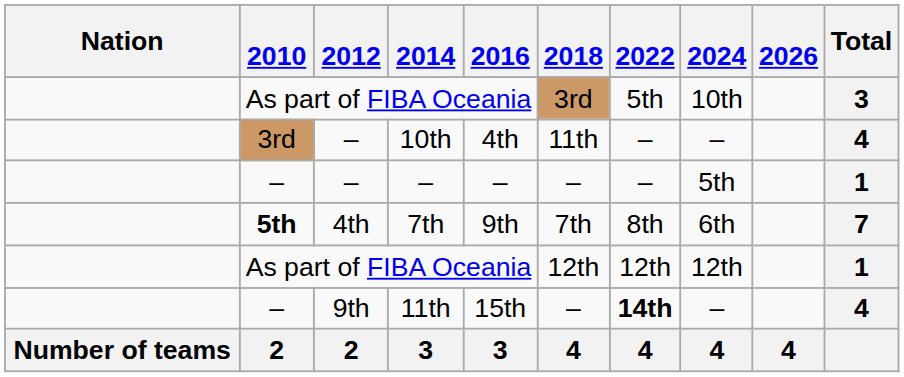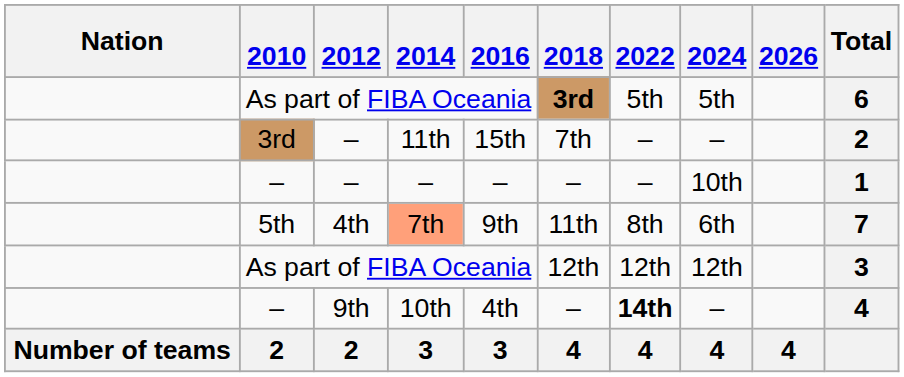(573, 98) normal -> (573, 98) bold
(717, 98) 10th -> (717, 98) 5th
(861, 98) 3 -> (861, 98) 6
(426, 140) 10th -> (426, 140) 11th
(500, 140) 4th -> (500, 140) 15th
(573, 140) 11th -> (573, 140) 7th
(861, 140) 4 -> (861, 140) 2
(717, 182) 5th -> (717, 182) 10th
(277, 224) bold -> (277, 224) normal
(426, 224) no background -> (426, 224) lightsalmon background
(573, 224) 7th -> (573, 224) 11th
(861, 266) 1 -> (861, 266) 3
(426, 308) 11th -> (426, 308) 10th
(500, 308) 15th -> (500, 308) 4th
